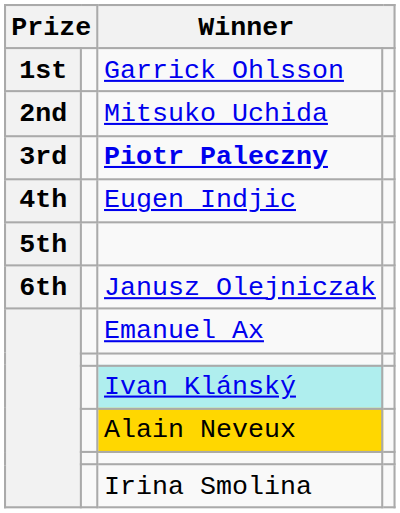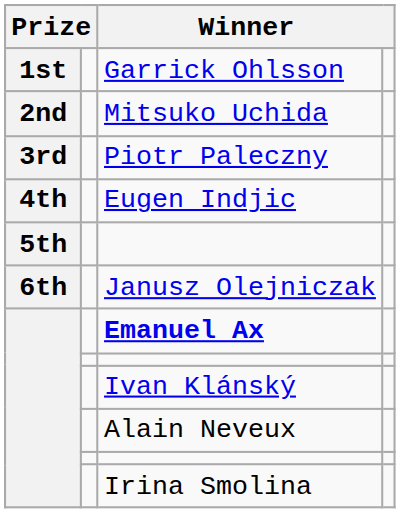(216, 157) bold -> (216, 157) normal
(184, 331) normal -> (184, 331) bold
(200, 387) paleturquoise background -> (200, 387) no background
(200, 430) gold background -> (200, 430) no background
